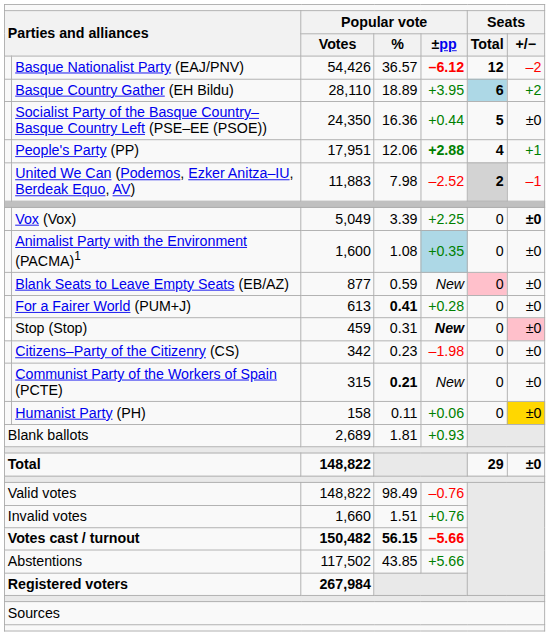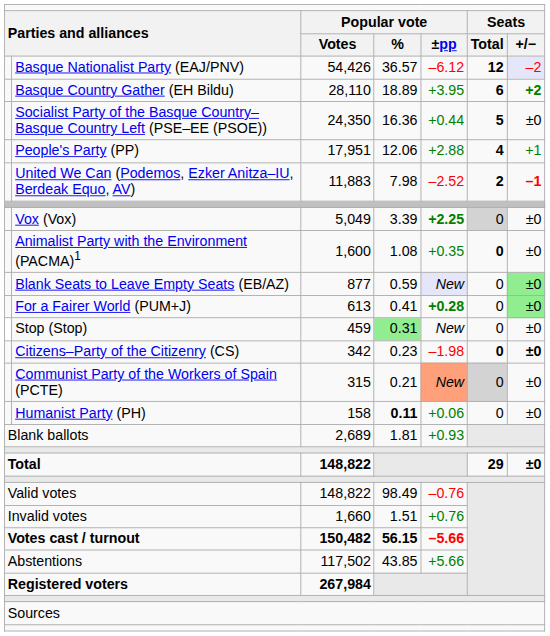(446, 67) bold -> (446, 67) normal
(533, 67) no background -> (533, 67) lavender background
(500, 90) lightblue background -> (500, 90) no background
(533, 90) normal -> (533, 90) bold
(446, 151) bold -> (446, 151) normal
(500, 181) lightgrey background -> (500, 181) no background
(533, 181) normal -> (533, 181) bold
(446, 219) normal -> (446, 219) bold
(500, 219) no background -> (500, 219) lightgrey background
(534, 219) bold -> (534, 219) normal
(446, 251) lightblue background -> (446, 251) no background
(500, 251) normal -> (500, 251) bold
(450, 284) no background -> (450, 284) lavender background
(500, 284) pink background -> (500, 284) no background
(534, 284) no background -> (534, 284) lightgreen background
(404, 306) bold -> (404, 306) normal
(446, 306) normal -> (446, 306) bold
(534, 306) no background -> (534, 306) lightgreen background
(404, 329) no background -> (404, 329) lightgreen background
(450, 329) bold -> (450, 329) normal
(534, 329) pink background -> (534, 329) no background
(500, 351) normal -> (500, 351) bold
(534, 351) normal -> (534, 351) bold
(404, 382) bold -> (404, 382) normal
(450, 382) no background -> (450, 382) lightsalmon background
(500, 382) no background -> (500, 382) lightgrey background
(404, 413) normal -> (404, 413) bold
(534, 413) gold background -> (534, 413) no background
